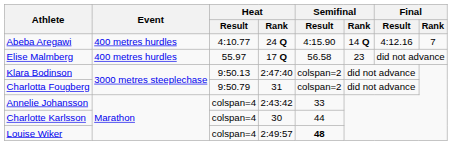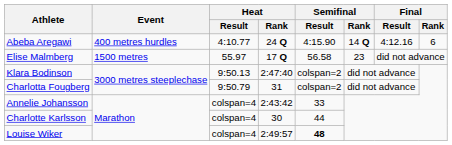(433, 42) 7 -> (433, 42) 6
(135, 57) 400 metres hurdles -> (121, 57) 1500 metres
